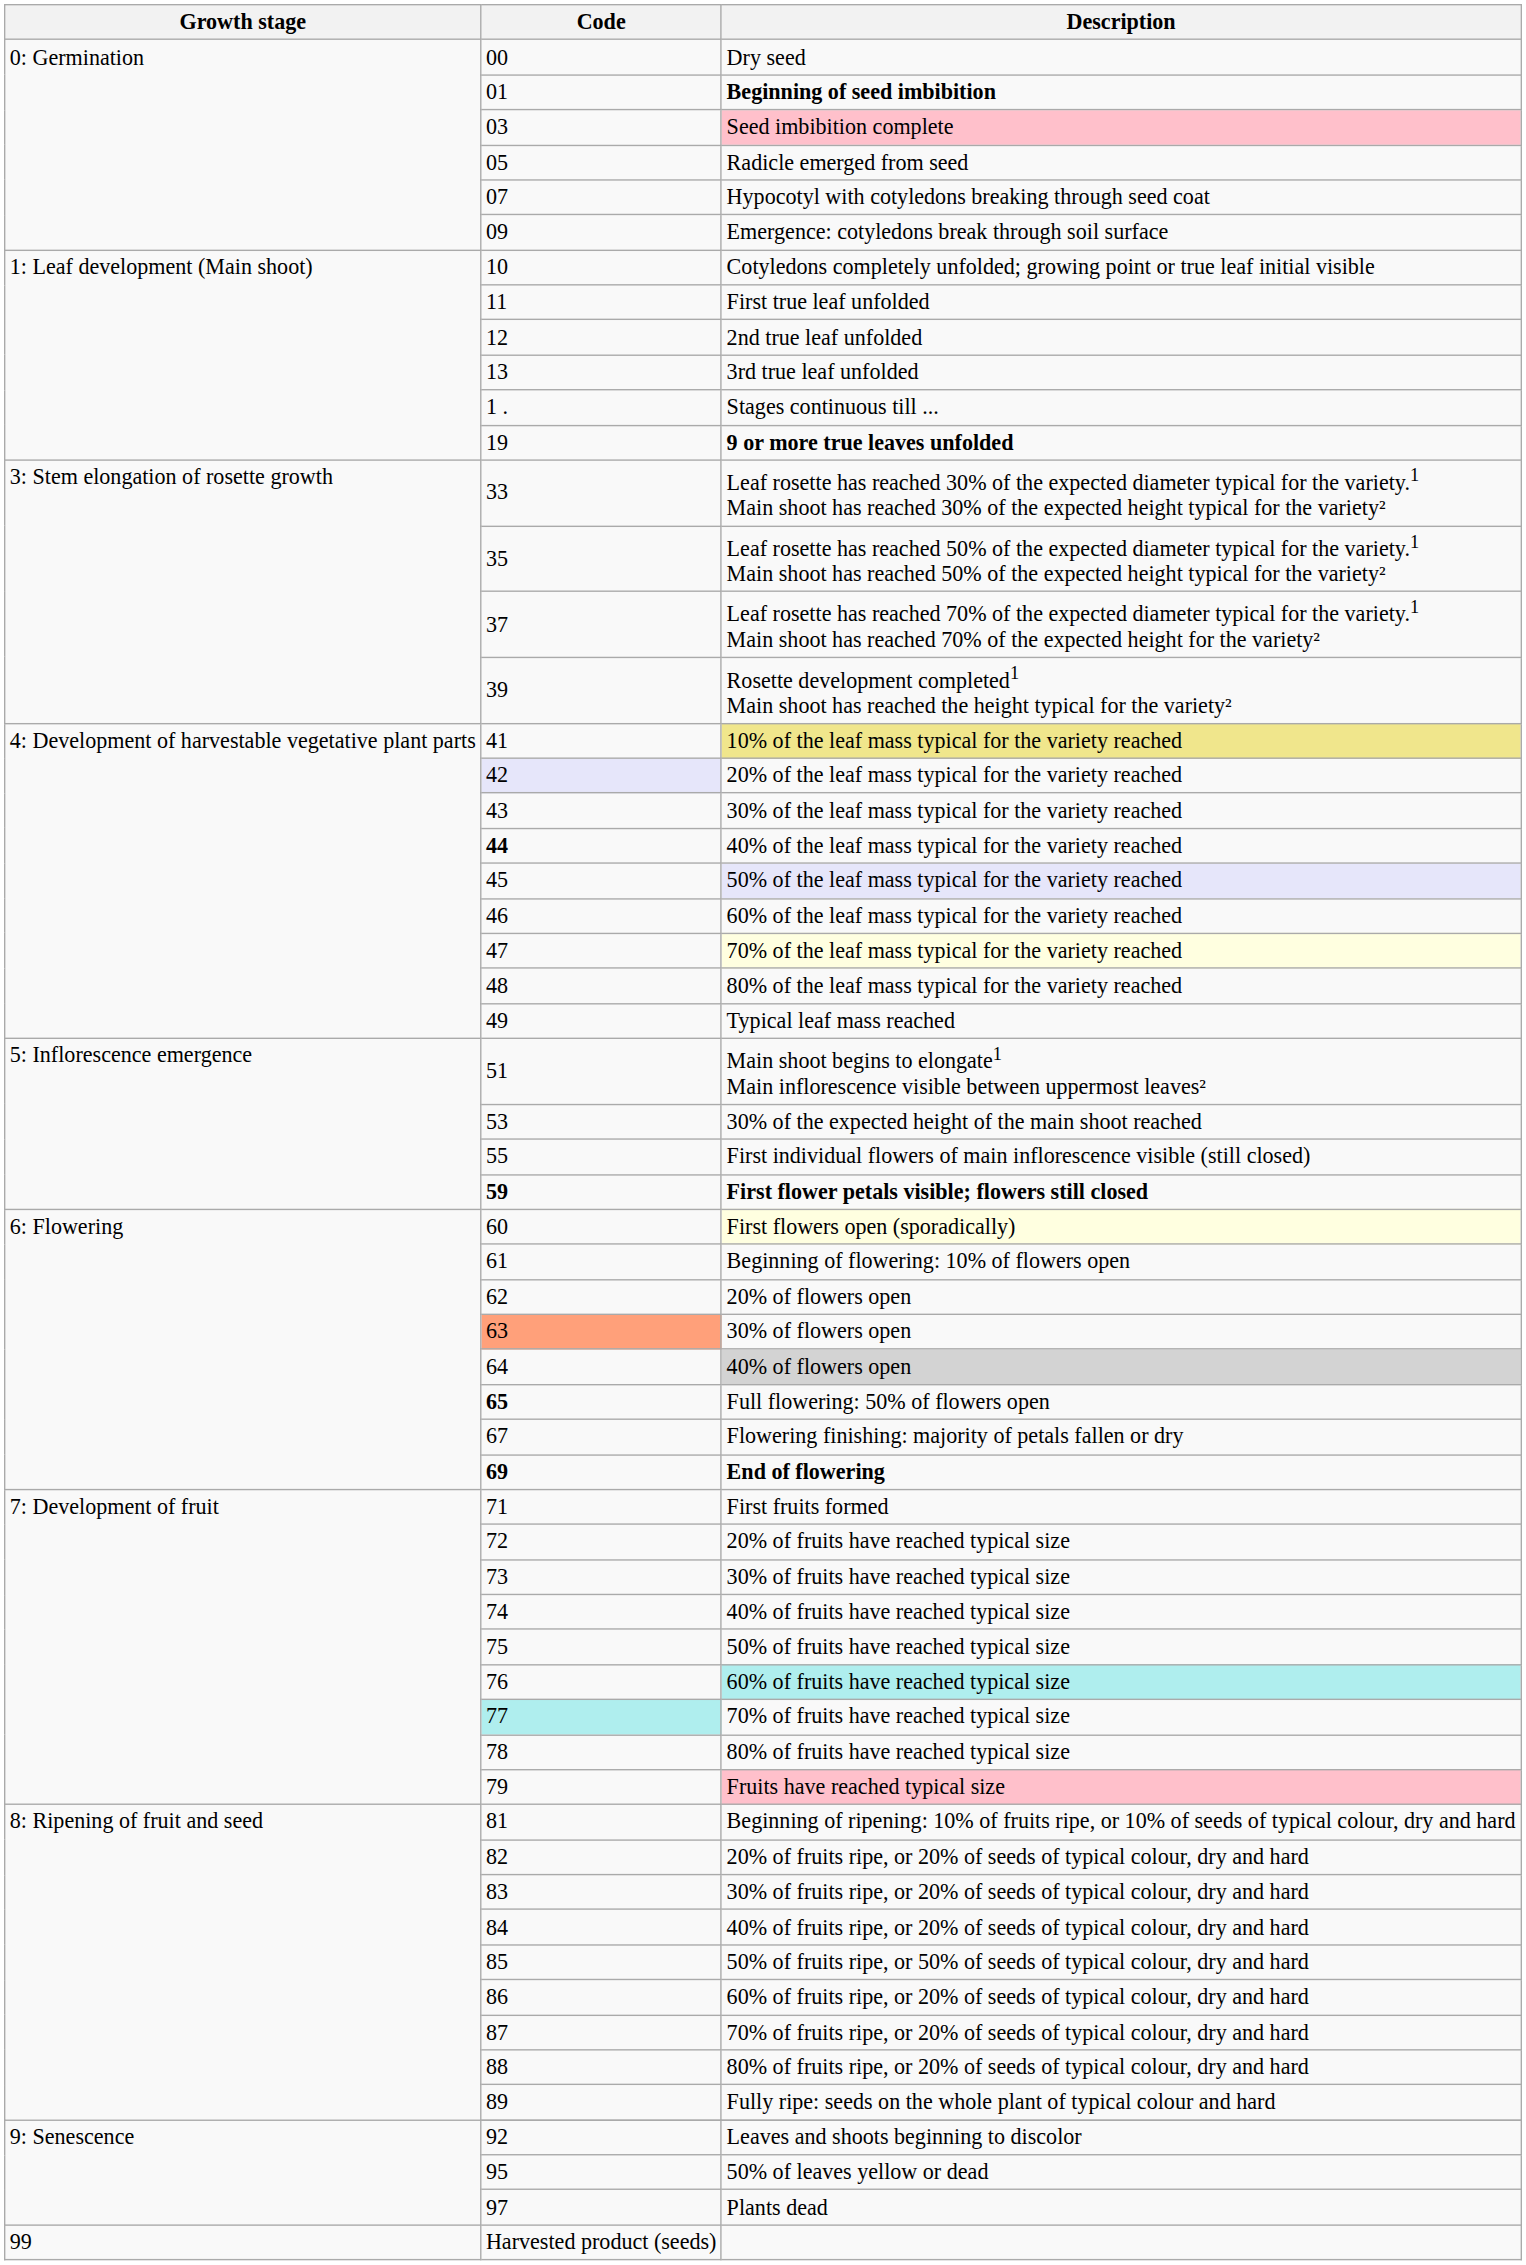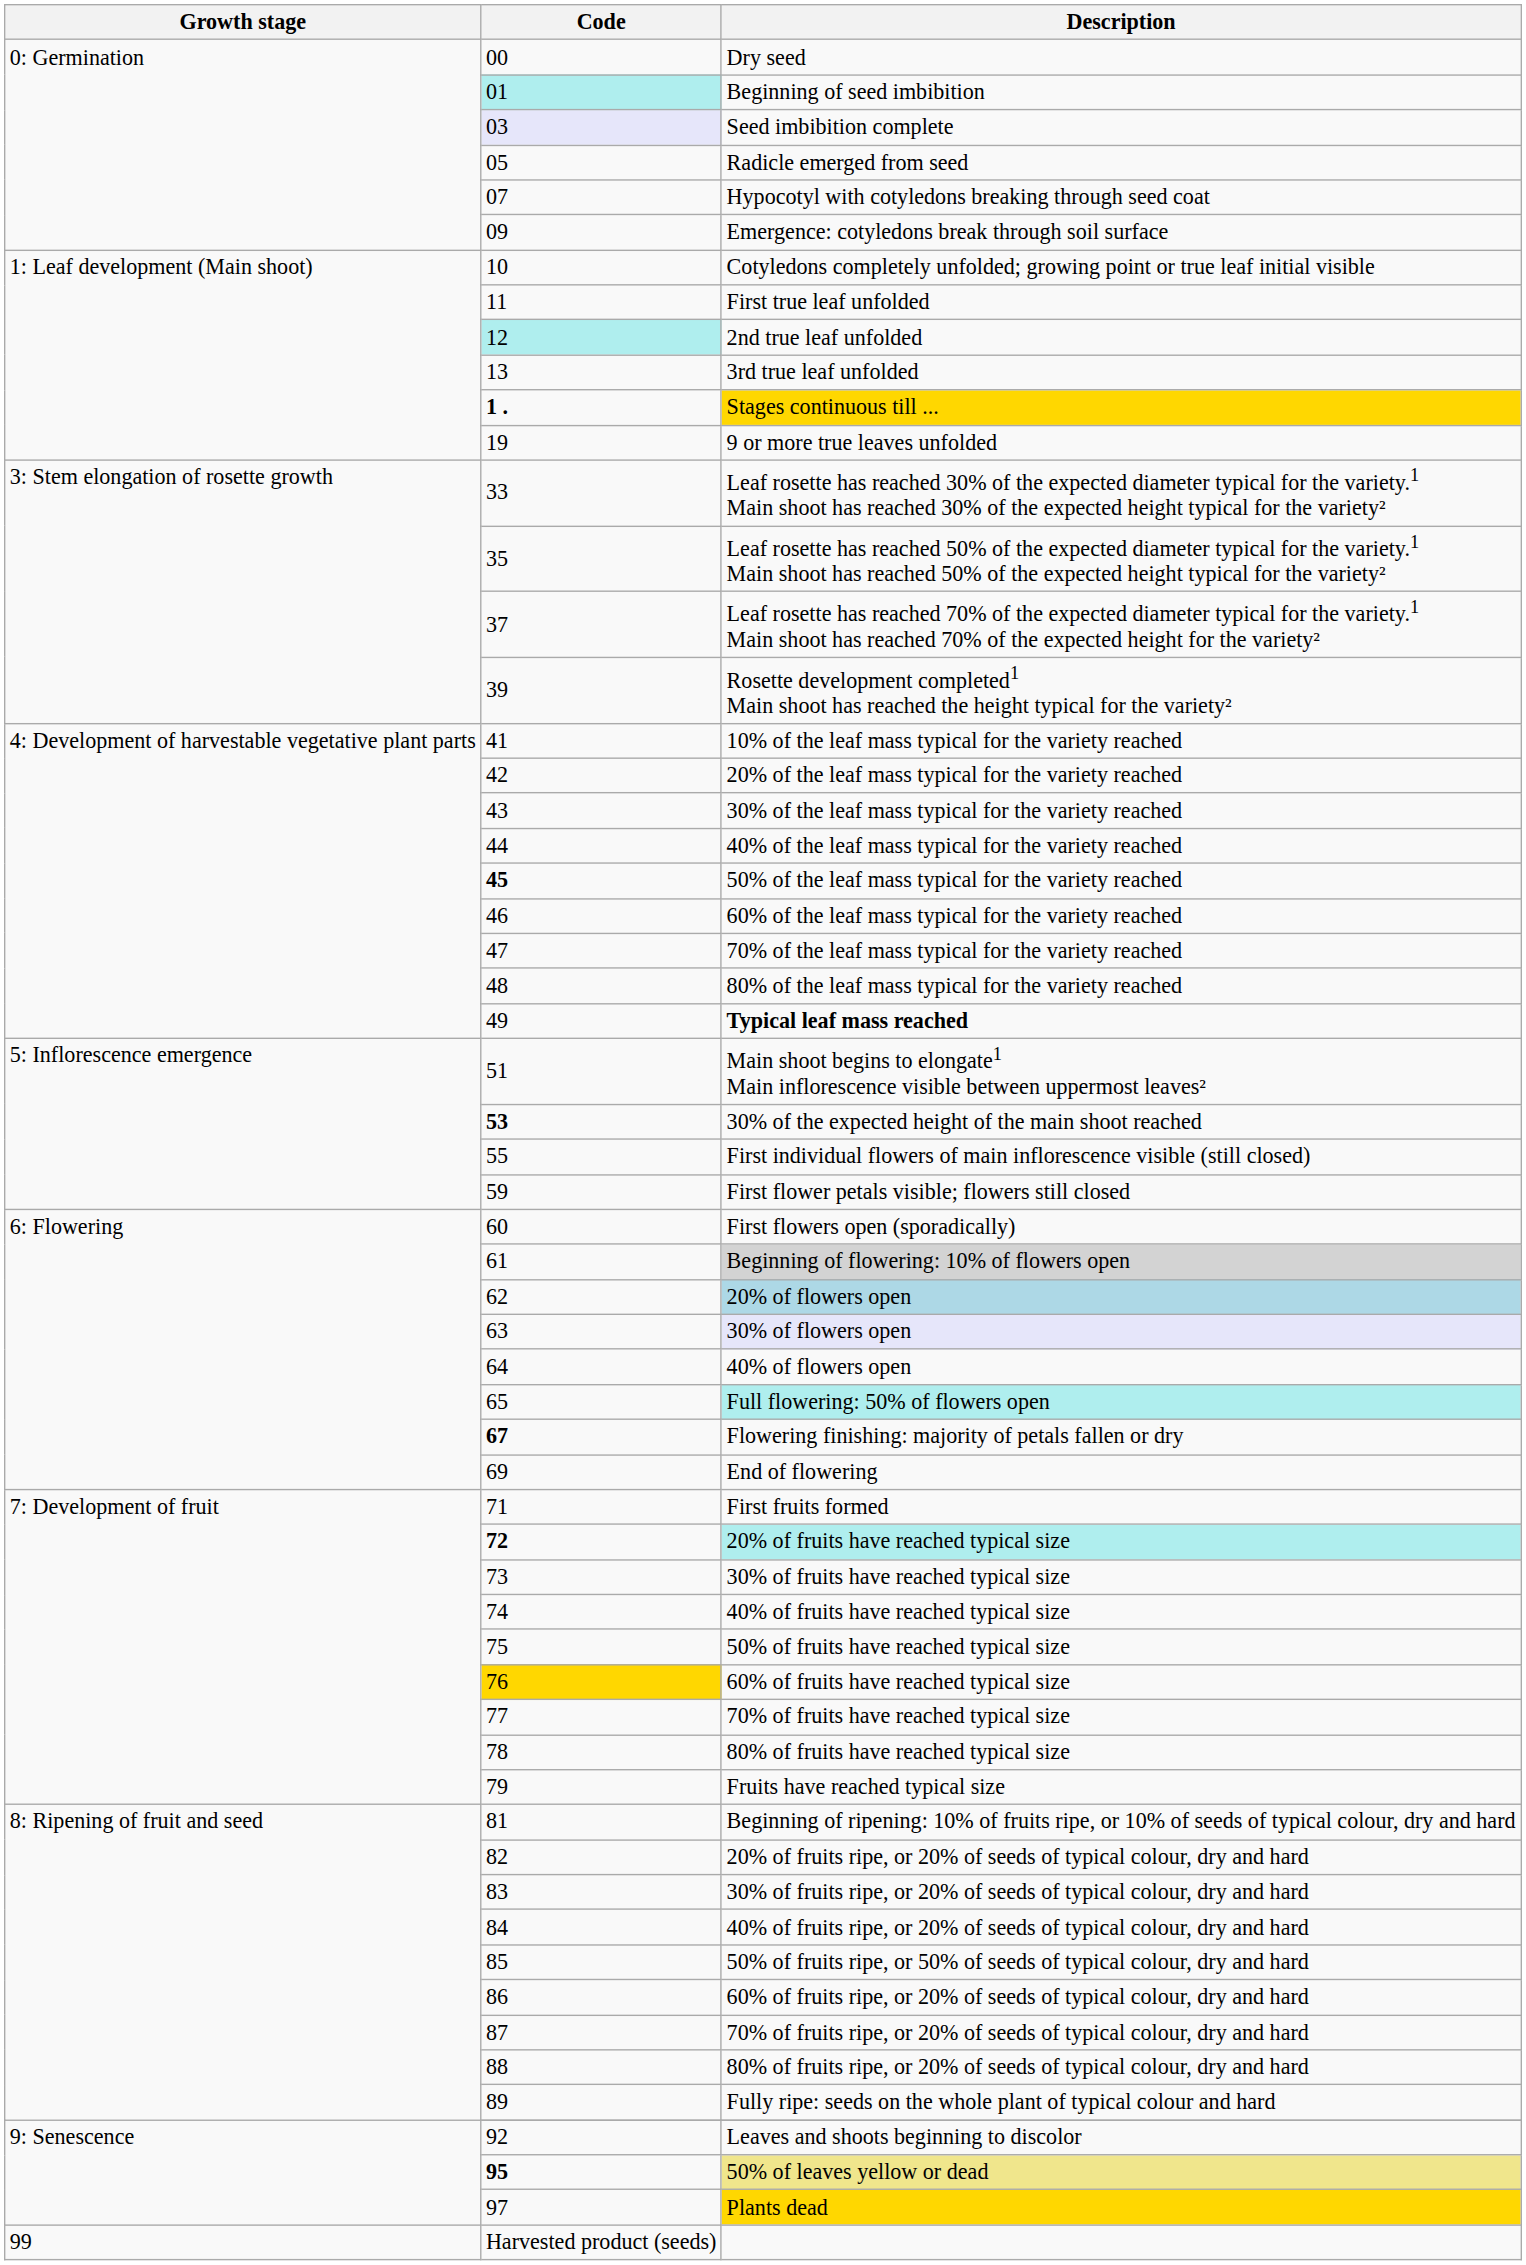(497, 92) no background -> (497, 92) paleturquoise background
(861, 92) bold -> (856, 92) normal
(497, 127) no background -> (497, 127) lavender background
(840, 127) pink background -> (840, 127) no background
(497, 337) no background -> (497, 337) paleturquoise background
(497, 407) normal -> (497, 407) bold
(833, 407) no background -> (833, 407) gold background
(870, 442) bold -> (862, 442) normal
(954, 740) khaki background -> (954, 740) no background
(497, 775) lavender background -> (497, 775) no background
(497, 845) bold -> (497, 845) normal
(497, 880) normal -> (497, 880) bold
(954, 880) lavender background -> (954, 880) no background
(954, 950) lightyellow background -> (954, 950) no background
(841, 1020) normal -> (847, 1020) bold
(497, 1121) normal -> (497, 1121) bold
(497, 1191) bold -> (497, 1191) normal
(937, 1191) bold -> (928, 1191) normal
(871, 1226) lightyellow background -> (871, 1226) no background
(928, 1261) no background -> (928, 1261) lightgrey background
(819, 1296) no background -> (819, 1296) lightblue background
(497, 1331) lightsalmon background -> (497, 1331) no background
(819, 1331) no background -> (819, 1331) lavender background
(819, 1366) lightgrey background -> (819, 1366) no background
(497, 1401) bold -> (497, 1401) normal
(888, 1401) no background -> (888, 1401) paleturquoise background
(497, 1436) normal -> (497, 1436) bold
(497, 1471) bold -> (497, 1471) normal
(806, 1471) bold -> (802, 1471) normal
(497, 1541) normal -> (497, 1541) bold
(898, 1541) no background -> (898, 1541) paleturquoise background
(497, 1681) no background -> (497, 1681) gold background
(898, 1681) paleturquoise background -> (898, 1681) no background
(497, 1716) paleturquoise background -> (497, 1716) no background
(866, 1786) pink background -> (866, 1786) no background
(497, 2172) normal -> (497, 2172) bold
(858, 2172) no background -> (858, 2172) khaki background
(777, 2207) no background -> (777, 2207) gold background
